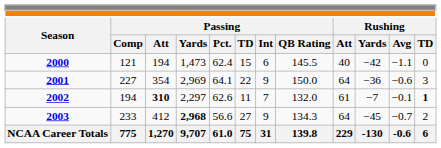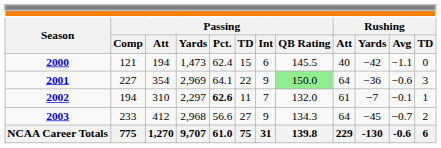(304, 80) no background -> (304, 80) lightgreen background
(161, 98) bold -> (161, 98) normal
(222, 98) normal -> (222, 98) bold
(425, 98) bold -> (425, 98) normal
(193, 116) bold -> (193, 116) normal
